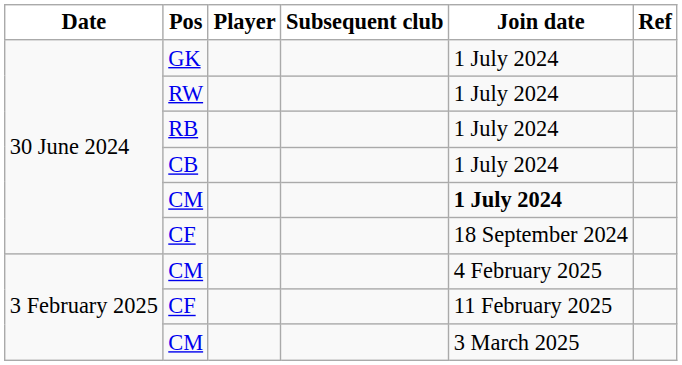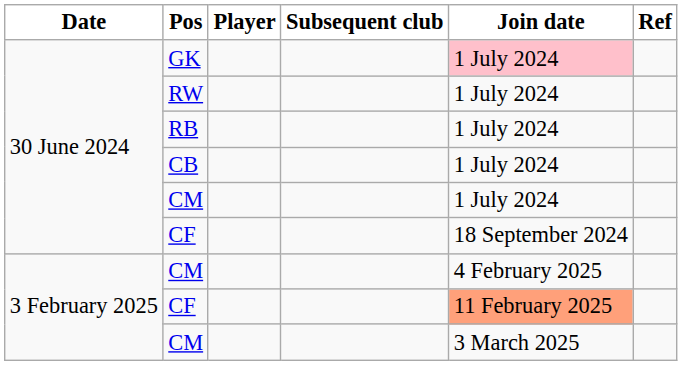(506, 57) no background -> (506, 57) pink background
(508, 199) bold -> (506, 199) normal
(533, 306) no background -> (533, 306) lightsalmon background
